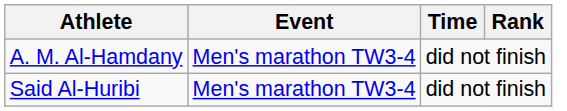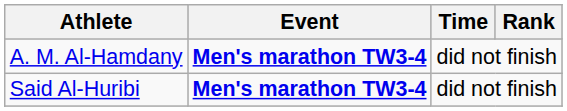(304, 56) normal -> (310, 56) bold
(304, 90) normal -> (310, 90) bold
